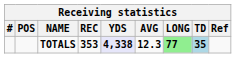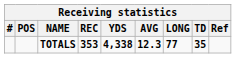(118, 45) lavender background -> (118, 45) no background
(172, 45) lightgreen background -> (172, 45) no background
(200, 45) lightblue background -> (200, 45) no background
